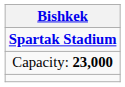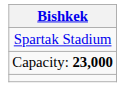(63, 39) bold -> (63, 39) normal
